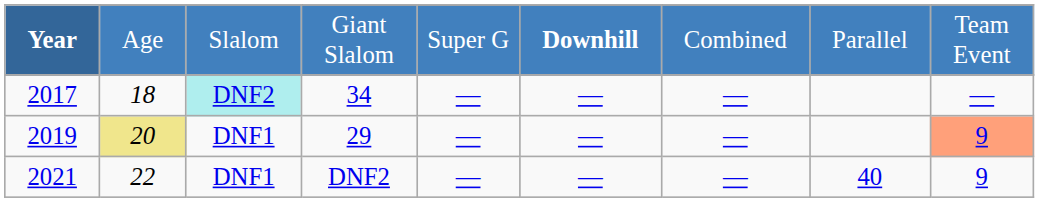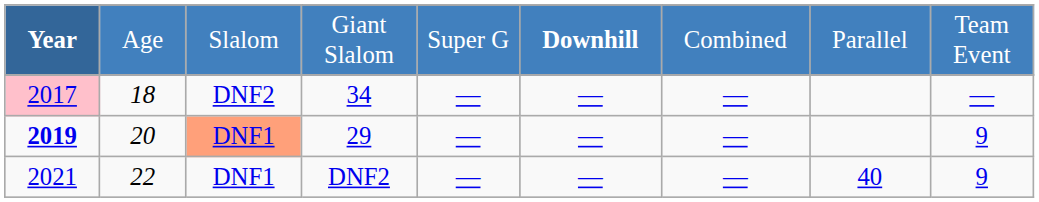(52, 95) no background -> (52, 95) pink background
(244, 95) paleturquoise background -> (244, 95) no background
(52, 136) normal -> (52, 136) bold
(143, 136) khaki background -> (143, 136) no background
(244, 136) no background -> (244, 136) lightsalmon background
(982, 136) lightsalmon background -> (982, 136) no background
